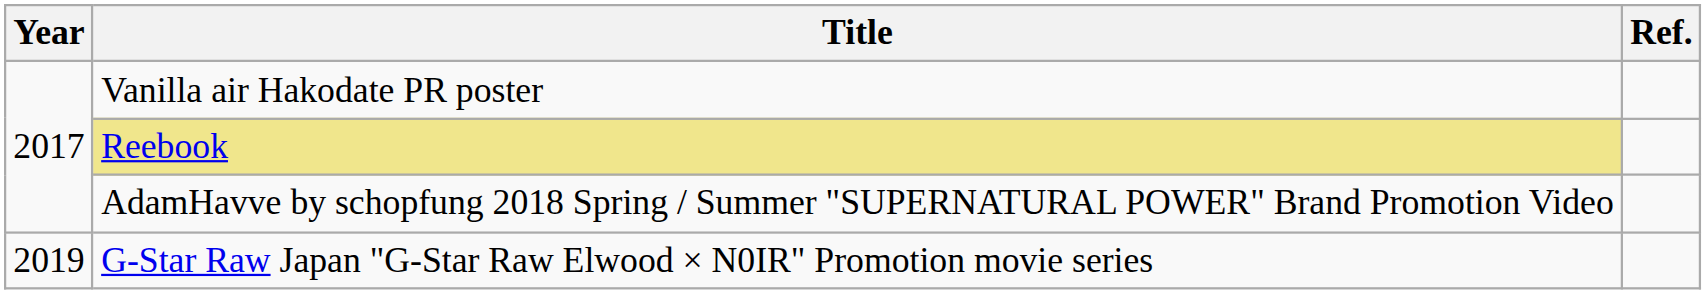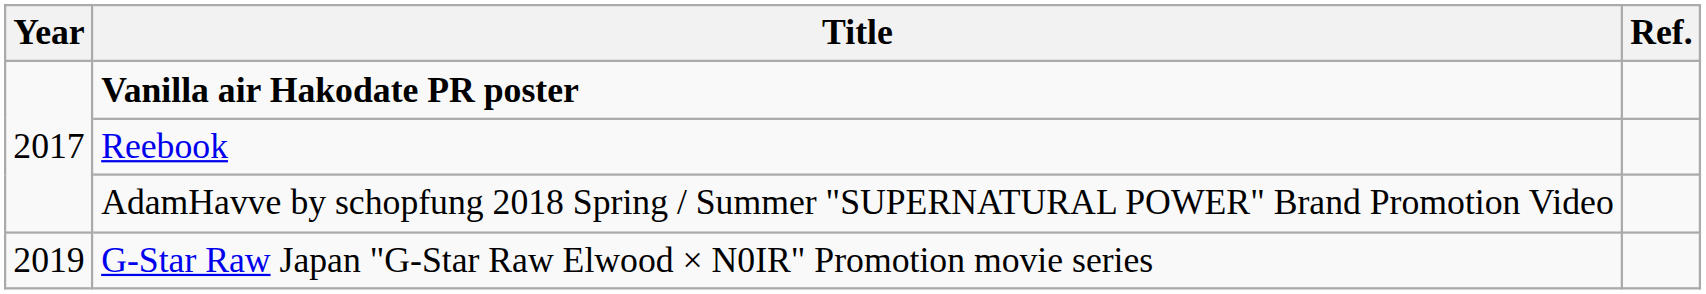(322, 89) normal -> (340, 89) bold
(165, 145) khaki background -> (165, 145) no background
